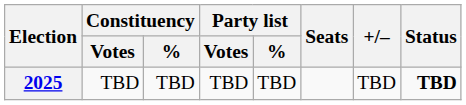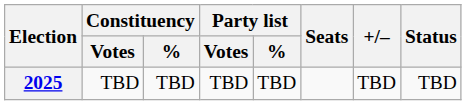(437, 82) bold -> (437, 82) normal
